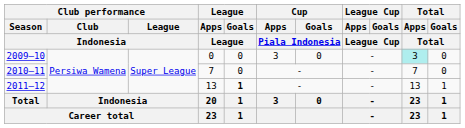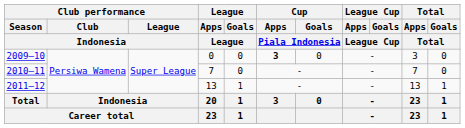(276, 56) normal -> (276, 56) bold
(415, 56) paleturquoise background -> (415, 56) no background
(240, 86) bold -> (240, 86) normal
